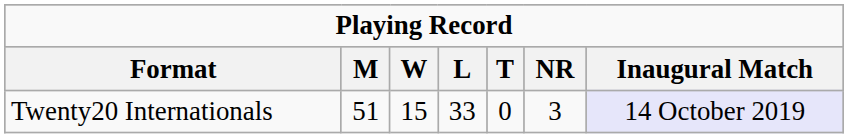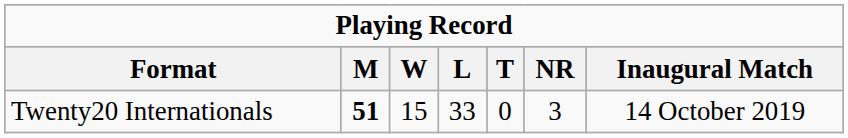(366, 111) normal -> (366, 111) bold
(715, 111) lavender background -> (715, 111) no background
